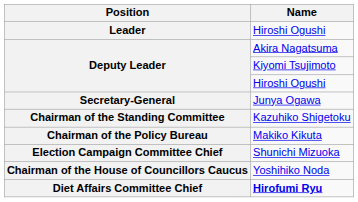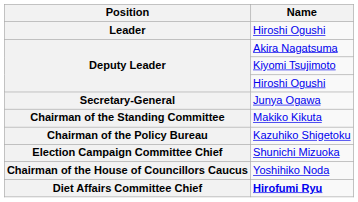(302, 118) Kazuhiko Shigetoku -> (287, 118) Makiko Kikuta
(287, 135) Makiko Kikuta -> (302, 135) Kazuhiko Shigetoku
